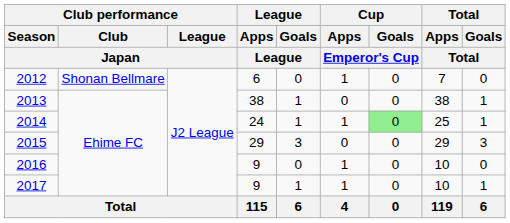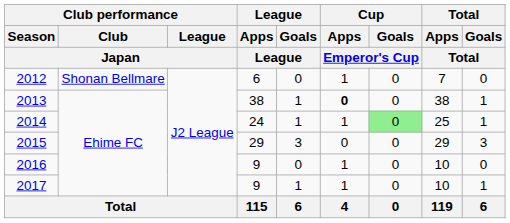(344, 100) normal -> (344, 100) bold
